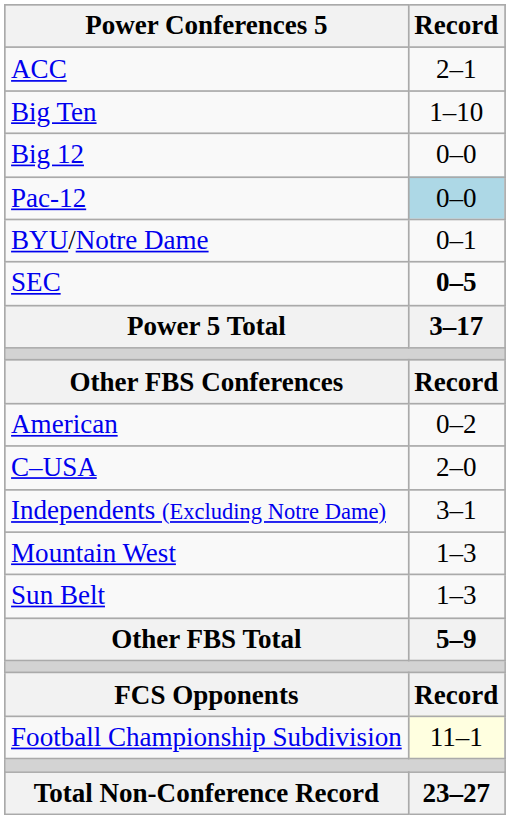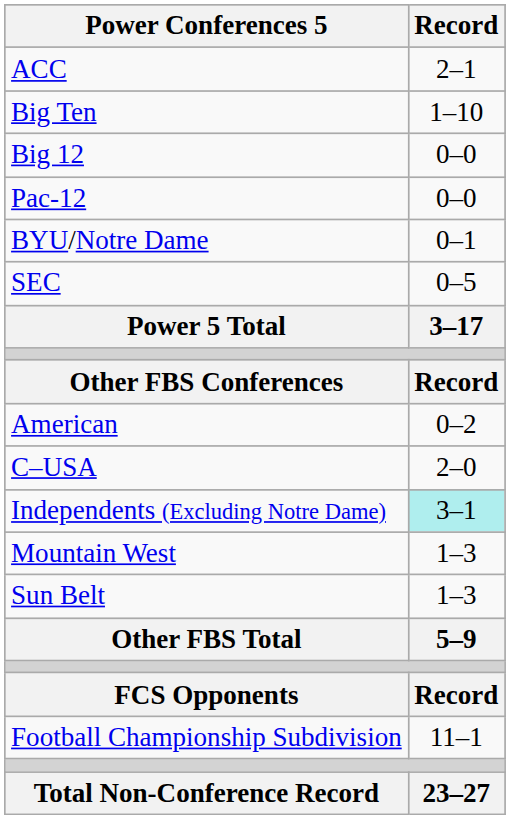(456, 197) lightblue background -> (456, 197) no background
(456, 283) bold -> (456, 283) normal
(456, 510) no background -> (456, 510) paleturquoise background
(456, 737) lightyellow background -> (456, 737) no background
